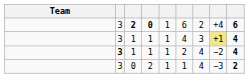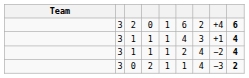(133, 25) bold -> (133, 25) normal
(150, 25) bold -> (150, 25) normal
(218, 39) khaki background -> (218, 39) no background
(120, 53) bold -> (120, 53) normal
